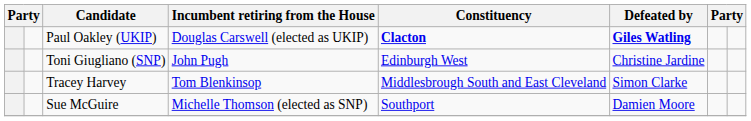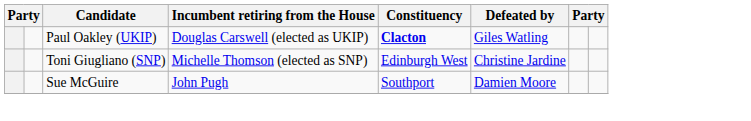(652, 38) bold -> (511, 38) normal
(200, 60) John Pugh -> (270, 60) Michelle Thomson (elected as SNP)
- row: (86, 82)
(270, 105) Michelle Thomson (elected as SNP) -> (200, 82) John Pugh
